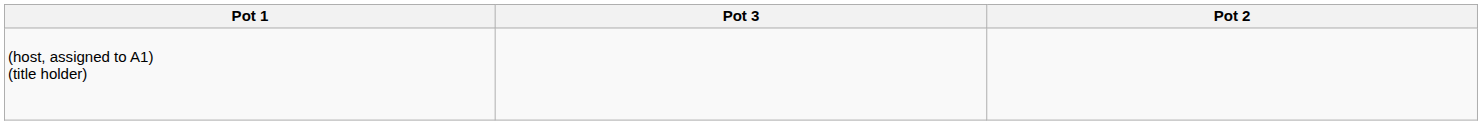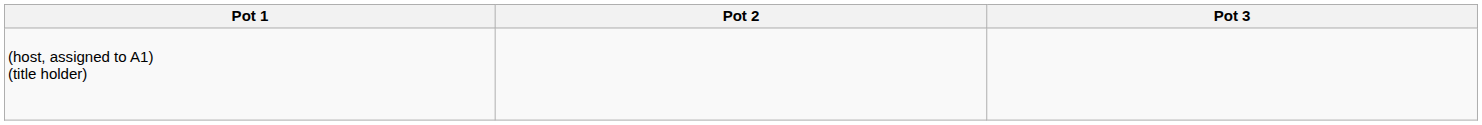columns swapped: (1232, 16) <-> (741, 16)
